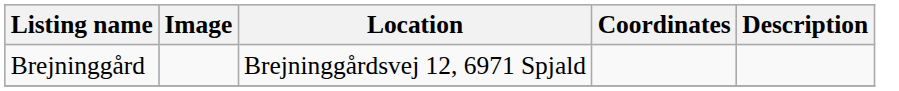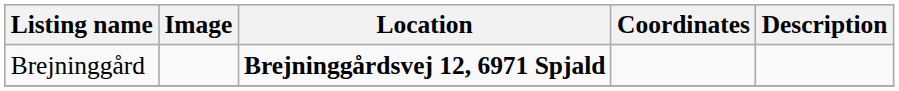(415, 65) normal -> (425, 65) bold
